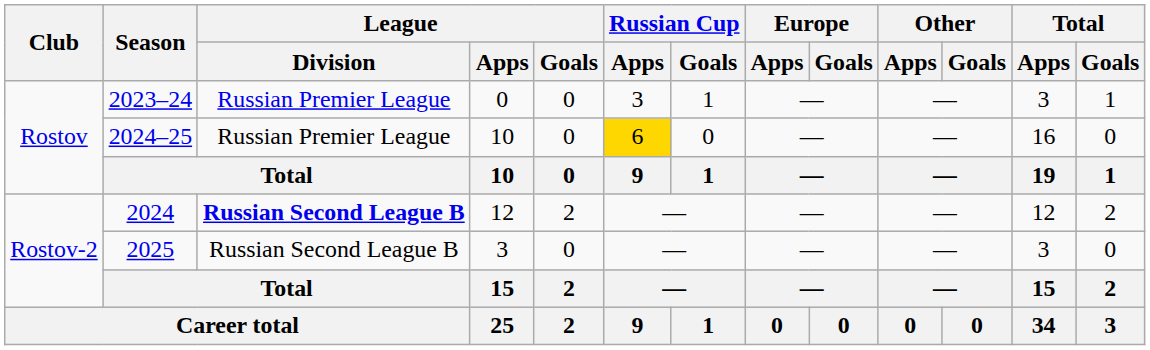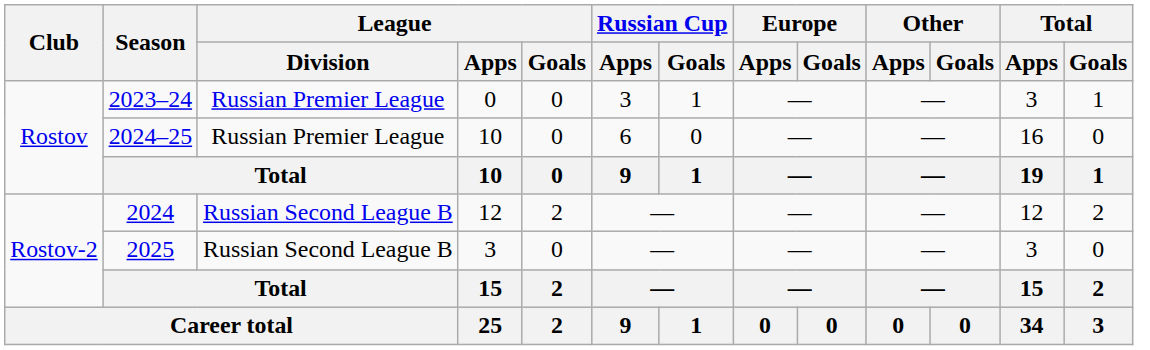(637, 136) gold background -> (625, 136) no background
(334, 212) bold -> (328, 212) normal
